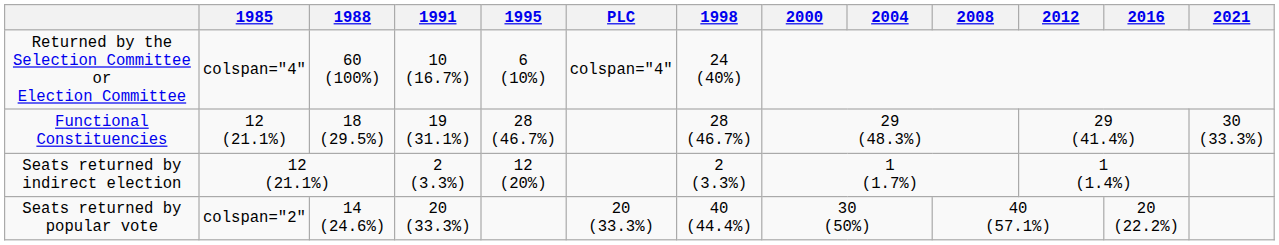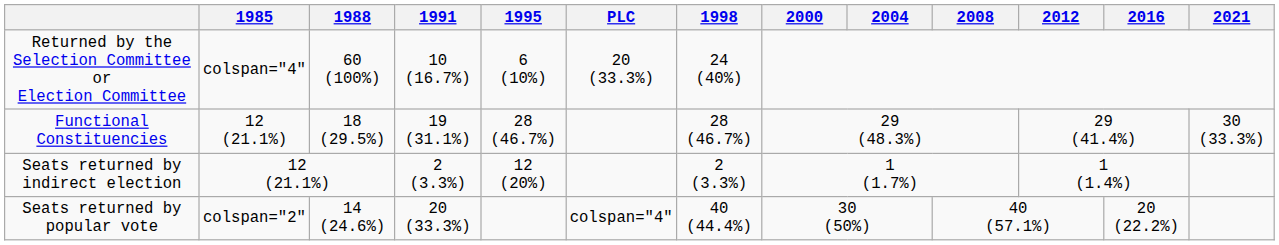(621, 70) colspan="4" -> (621, 70) 20 (33.3%)
(621, 218) 20 (33.3%) -> (621, 218) colspan="4"
